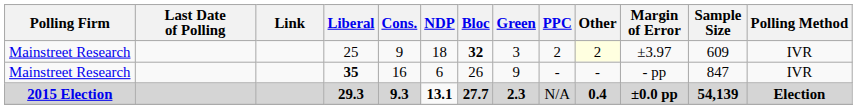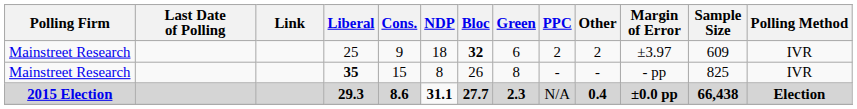(516, 51) 3 -> (516, 51) 6
(598, 51) lightyellow background -> (598, 51) no background
(399, 73) 16 -> (399, 73) 15
(439, 73) 6 -> (439, 73) 8
(516, 73) 9 -> (516, 73) 8
(718, 73) 847 -> (718, 73) 825
(399, 94) 9.3 -> (399, 94) 8.6
(439, 94) 13.1 -> (439, 94) 31.1
(718, 94) 54,139 -> (718, 94) 66,438
